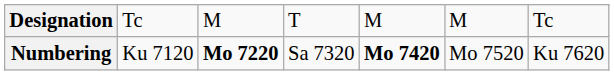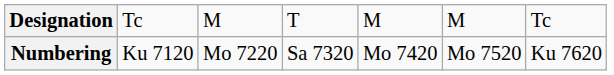(241, 53) bold -> (240, 53) normal
(402, 53) bold -> (400, 53) normal
